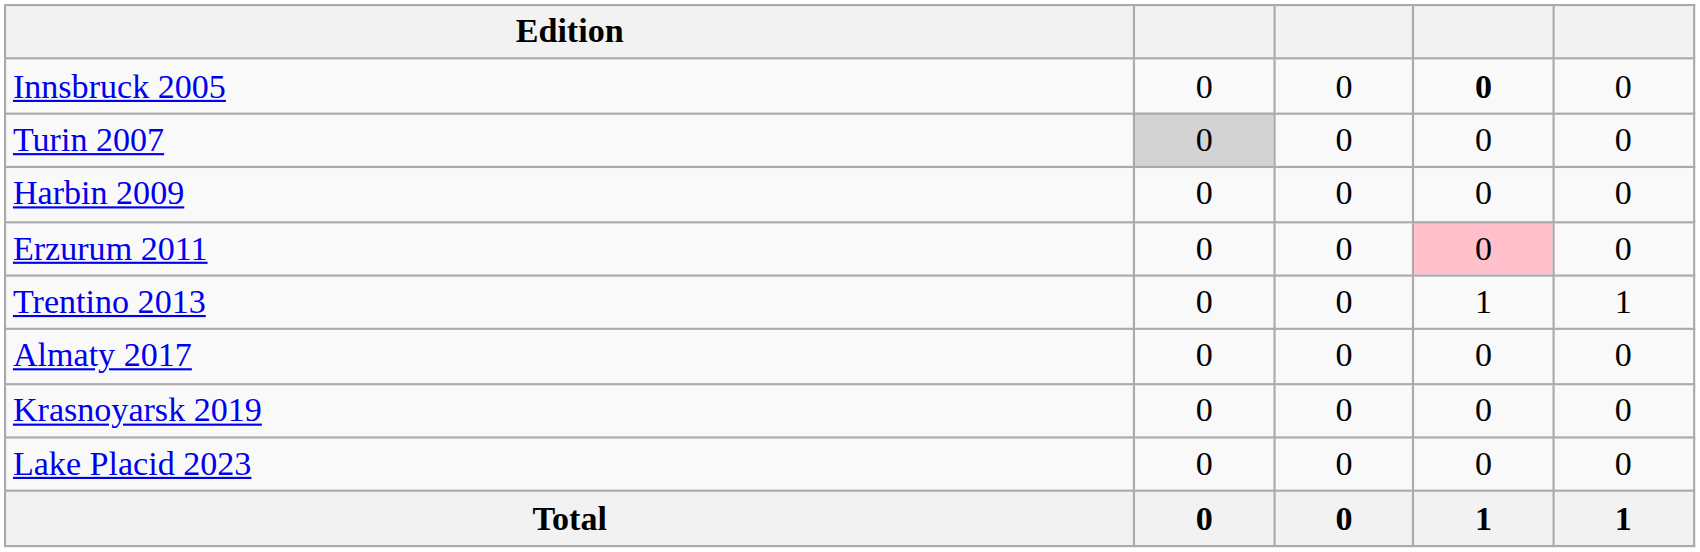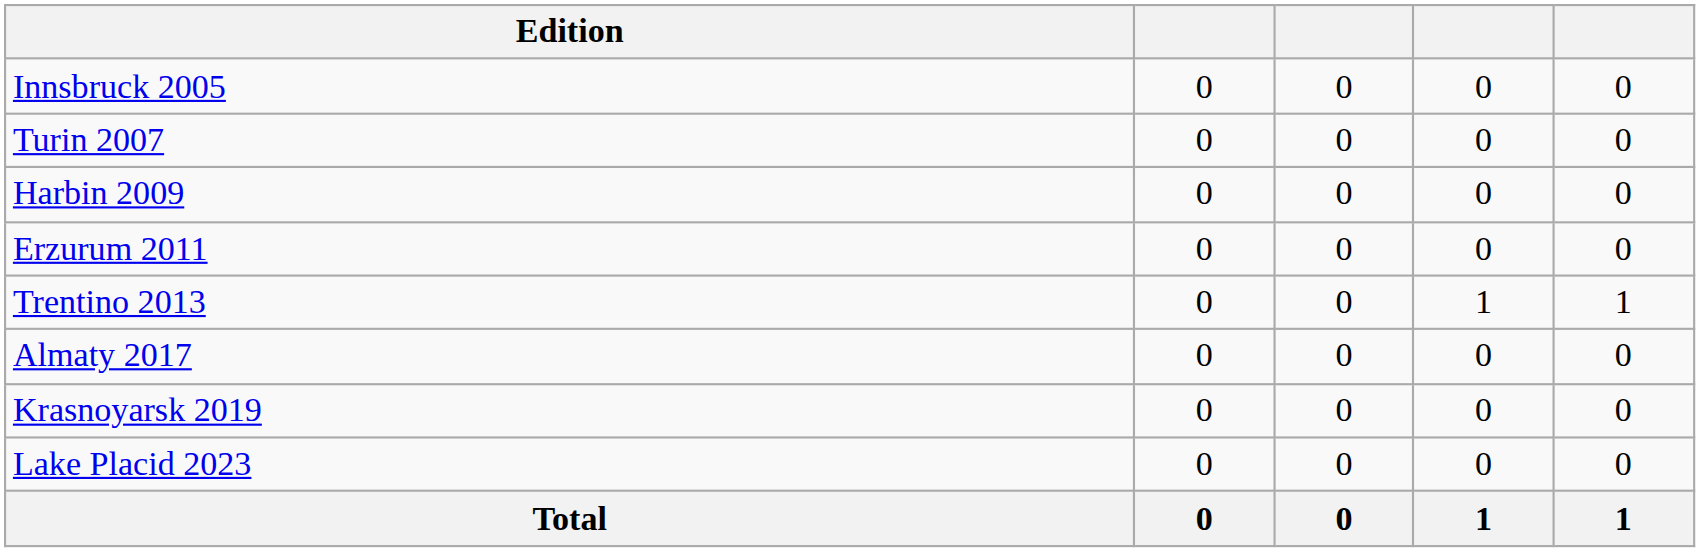(1484, 85) bold -> (1484, 85) normal
(1204, 139) lightgrey background -> (1204, 139) no background
(1484, 247) pink background -> (1484, 247) no background
